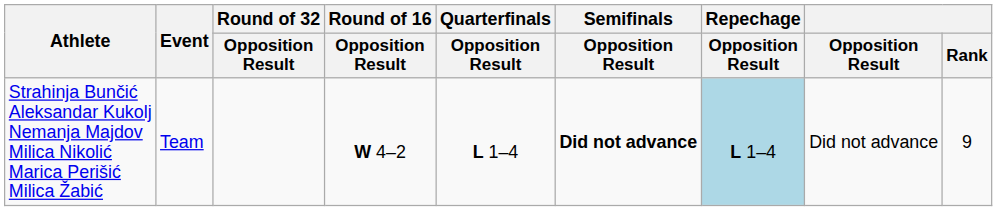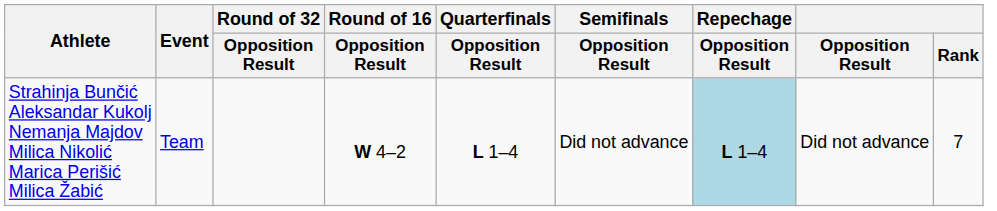(628, 142) bold -> (624, 142) normal
(967, 142) 9 -> (958, 142) 7
